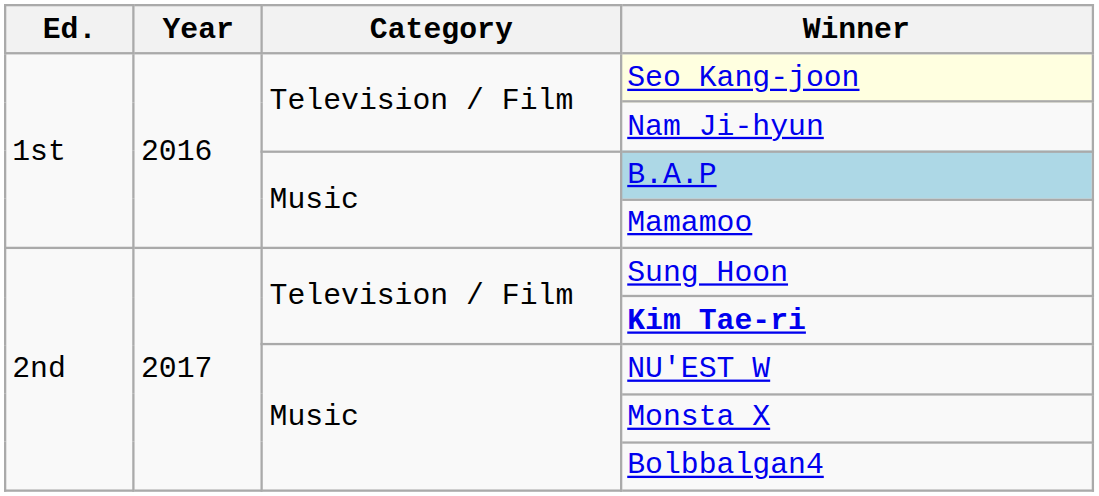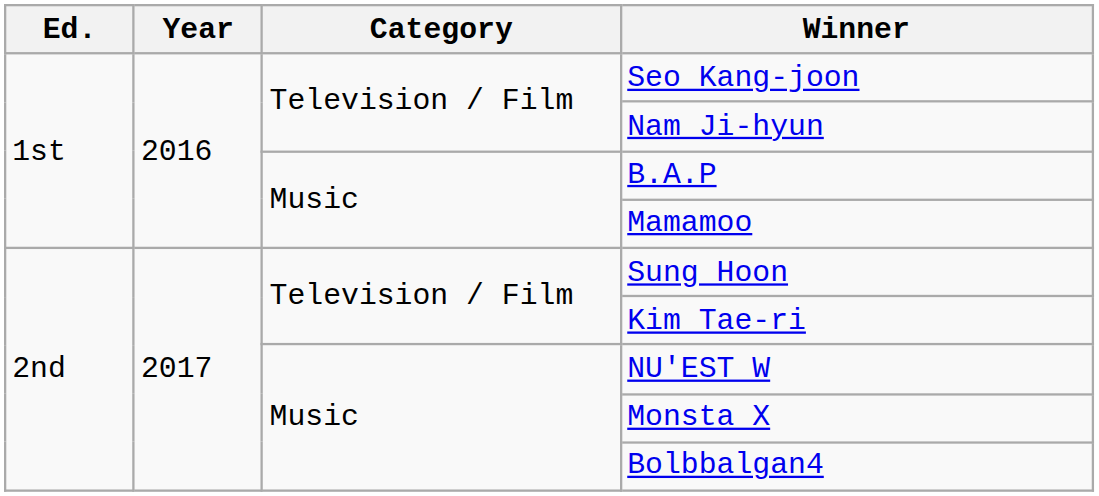(743, 78) lightyellow background -> (743, 78) no background
(672, 175) lightblue background -> (672, 175) no background
(717, 321) bold -> (717, 321) normal
